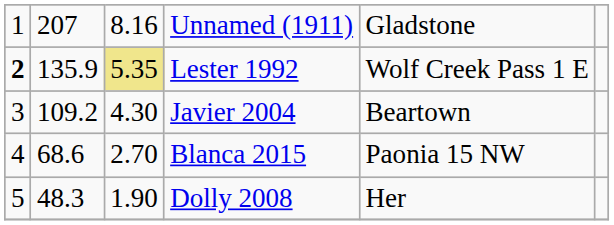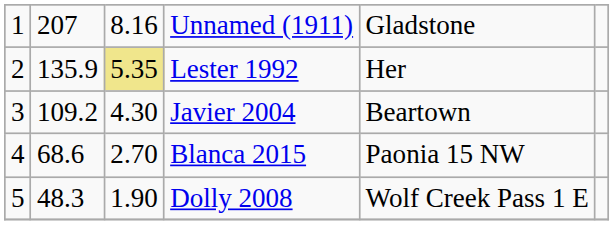(18, 68) bold -> (18, 68) normal
(477, 68) Wolf Creek Pass 1 E -> (386, 68) Her
(386, 197) Her -> (477, 197) Wolf Creek Pass 1 E
